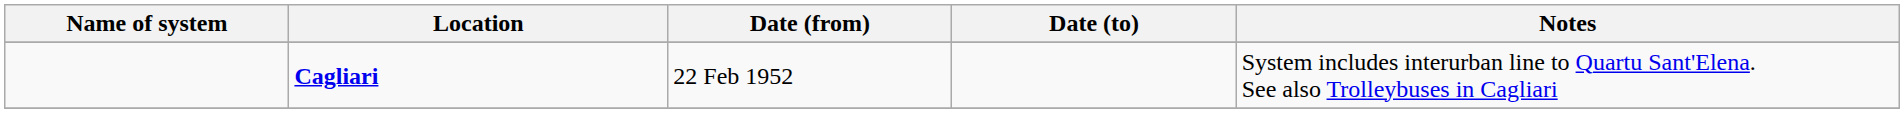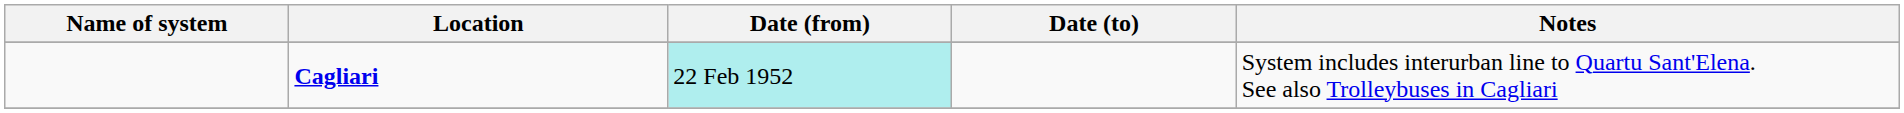(733, 75) no background -> (733, 75) paleturquoise background
